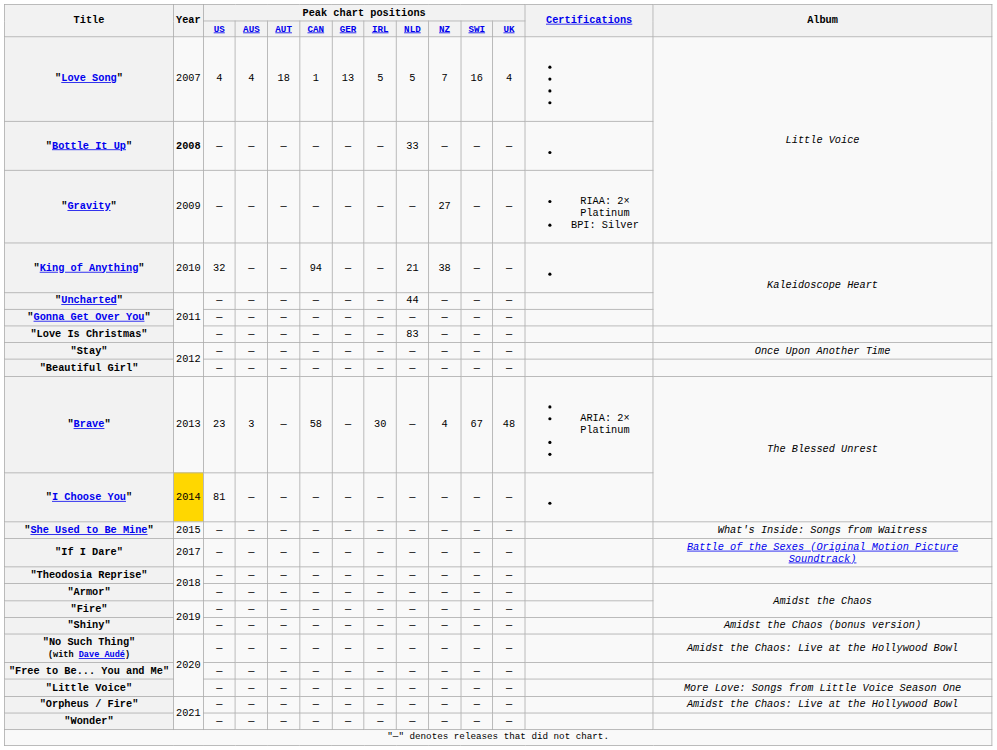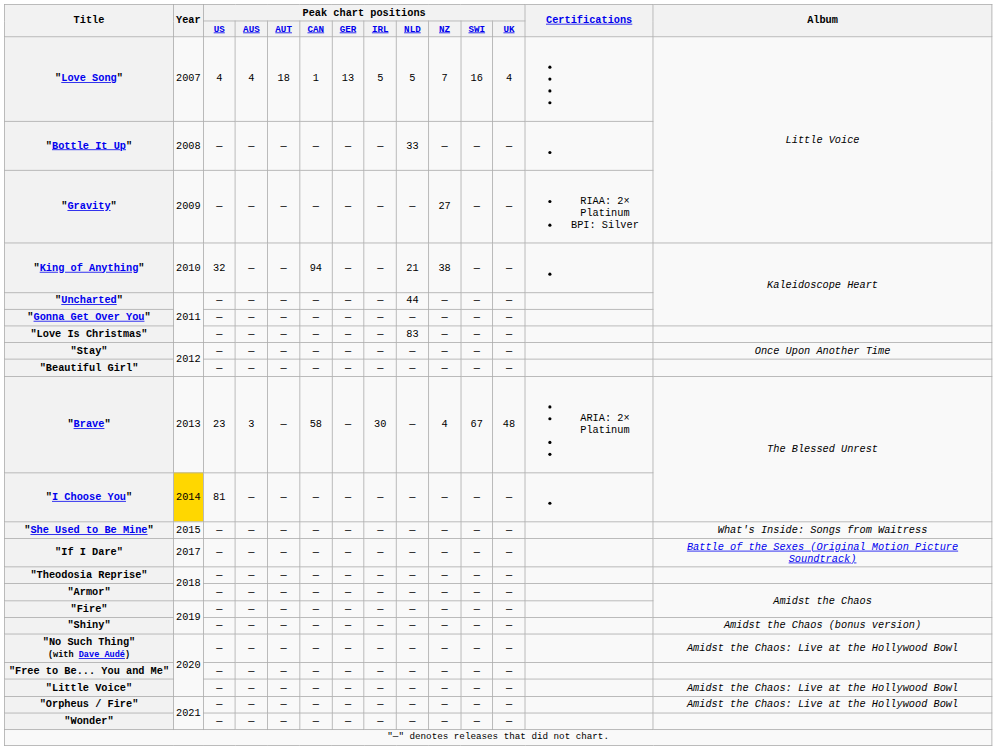(188, 146) bold -> (188, 146) normal
(823, 688) More Love: Songs from Little Voice Season One -> (823, 688) Amidst the Chaos: Live at the Hollywood Bowl
